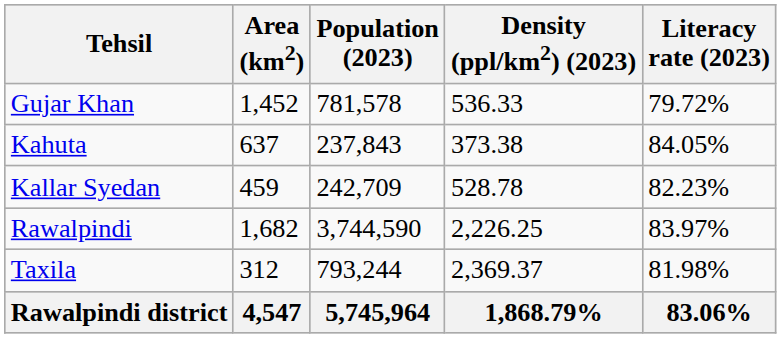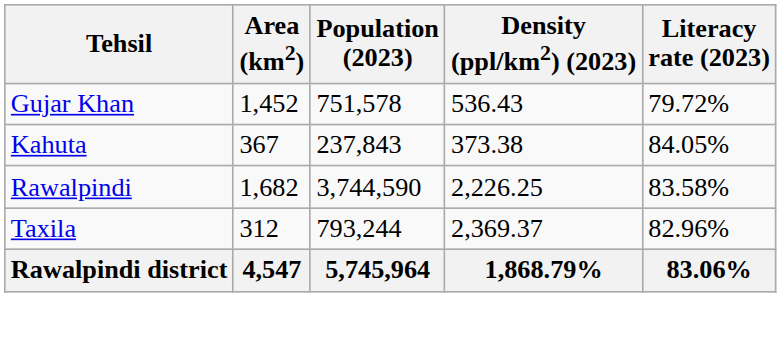(359, 103) 781,578 -> (359, 103) 751,578
(487, 103) 536.33 -> (487, 103) 536.43
(259, 145) 637 -> (259, 145) 367
- row: (86, 186)
(689, 228) 83.97% -> (689, 186) 83.58%
(689, 270) 81.98% -> (689, 228) 82.96%
